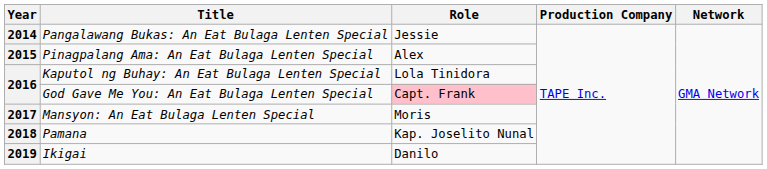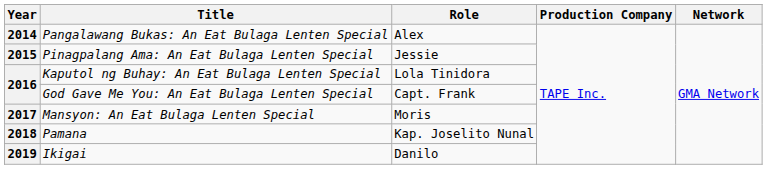(416, 34) Jessie -> (409, 34) Alex
(409, 54) Alex -> (416, 54) Jessie
(435, 94) pink background -> (435, 94) no background
